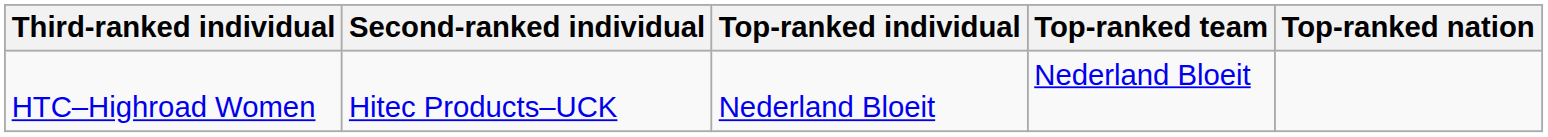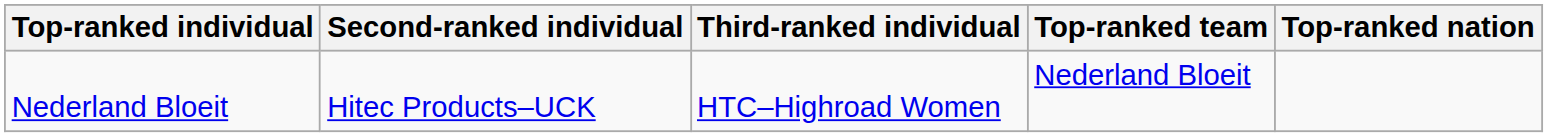columns swapped: (870, 27) <-> (174, 27)
